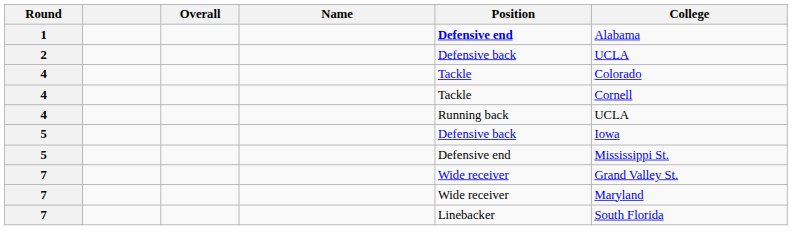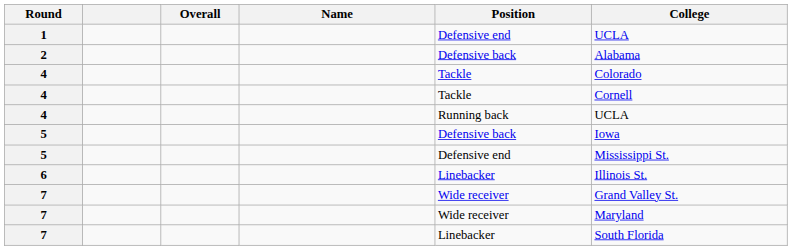(475, 34) bold -> (474, 34) normal
(617, 34) Alabama -> (612, 34) UCLA
(612, 54) UCLA -> (617, 54) Alabama
+ row: (44, 174)
